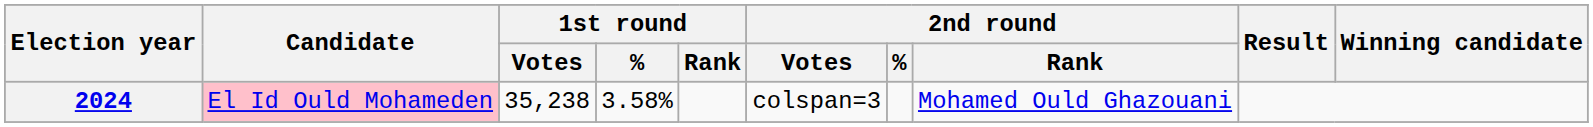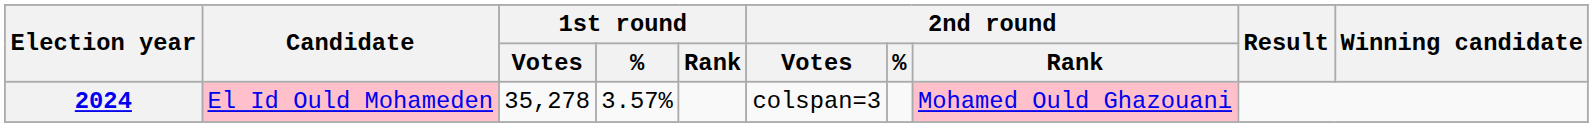(547, 102) 35,238 -> (547, 102) 35,278
(637, 102) 3.58% -> (637, 102) 3.57%
(1075, 102) no background -> (1075, 102) pink background
